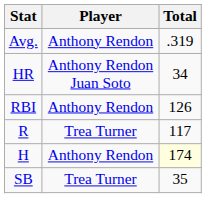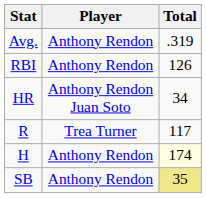rows swapped: (23, 74) <-> (23, 107)
(101, 180) Trea Turner -> (101, 180) Anthony Rendon
(180, 180) no background -> (180, 180) khaki background
